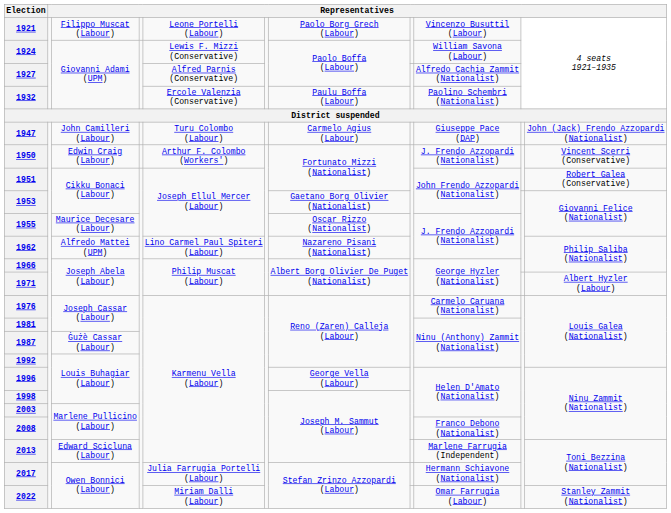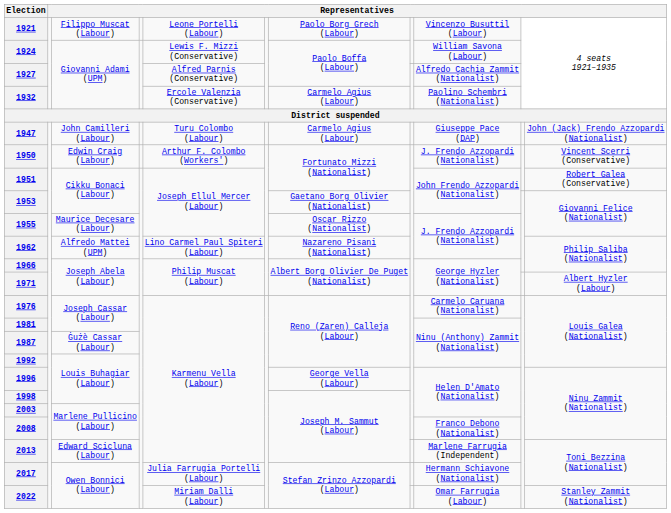(339, 97) Paulu Boffa (Labour) -> (339, 97) Carmelo Agius (Labour)
